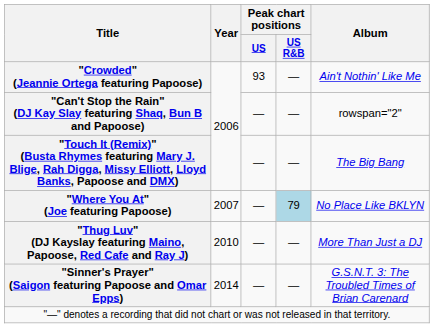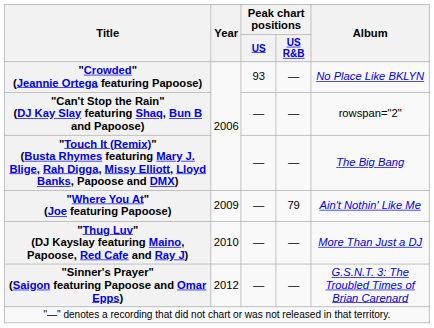(370, 77) Ain't Nothin' Like Me -> (370, 77) No Place Like BKLYN
(226, 206) 2007 -> (226, 206) 2009
(294, 206) lightblue background -> (294, 206) no background
(370, 206) No Place Like BKLYN -> (370, 206) Ain't Nothin' Like Me
(226, 285) 2014 -> (226, 285) 2012
